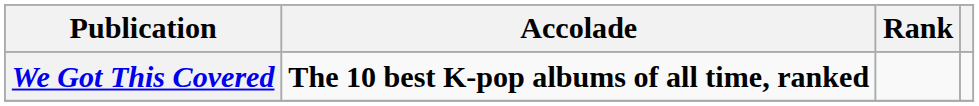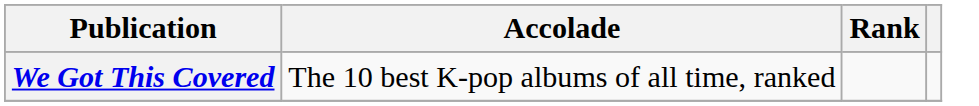(579, 76) bold -> (562, 76) normal
